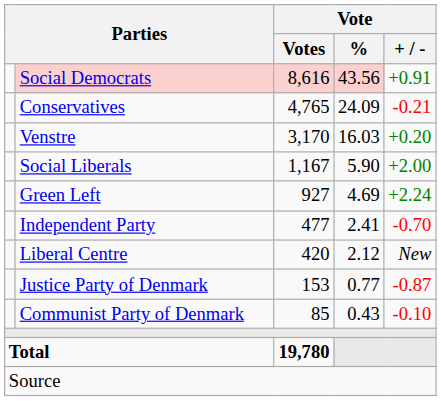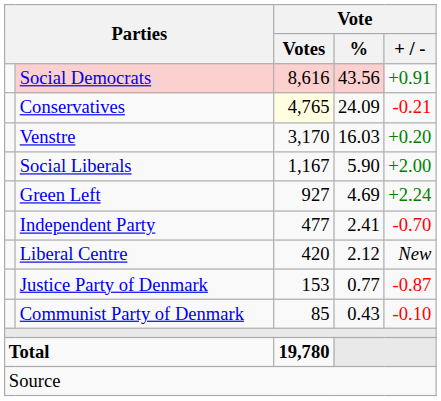(309, 107) no background -> (309, 107) lightyellow background
